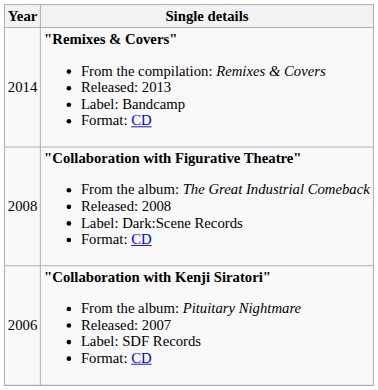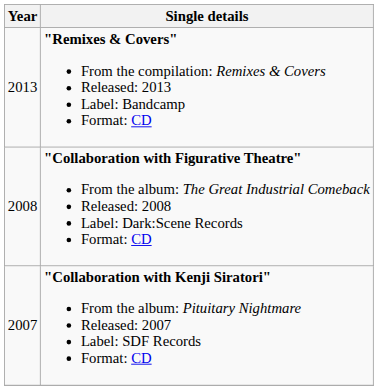(23, 87) 2014 -> (23, 87) 2013
(23, 325) 2006 -> (23, 325) 2007
